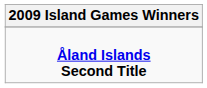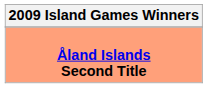(104, 63) no background -> (104, 63) lightsalmon background
